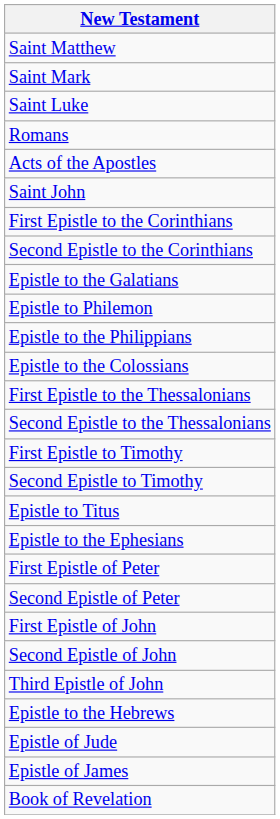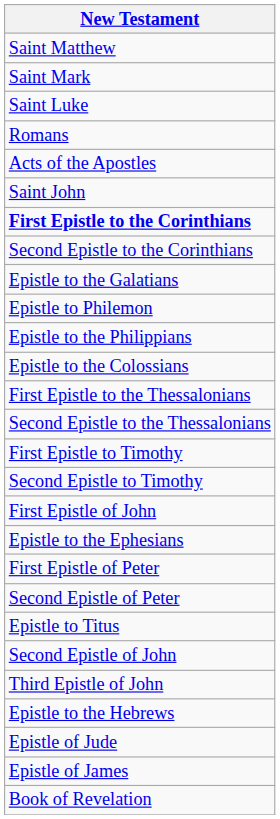(121, 221) normal -> (130, 221) bold
(64, 510) Epistle to Titus -> (82, 510) First Epistle of John
(82, 626) First Epistle of John -> (64, 626) Epistle to Titus
